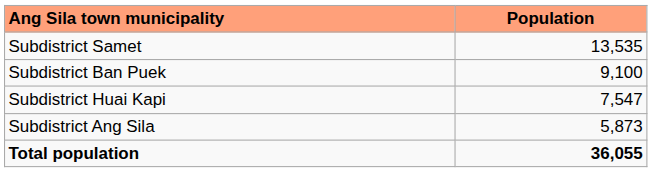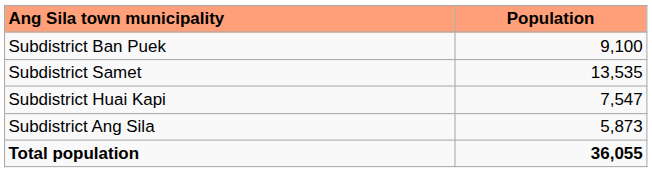rows swapped: (75, 45) <-> (87, 72)
